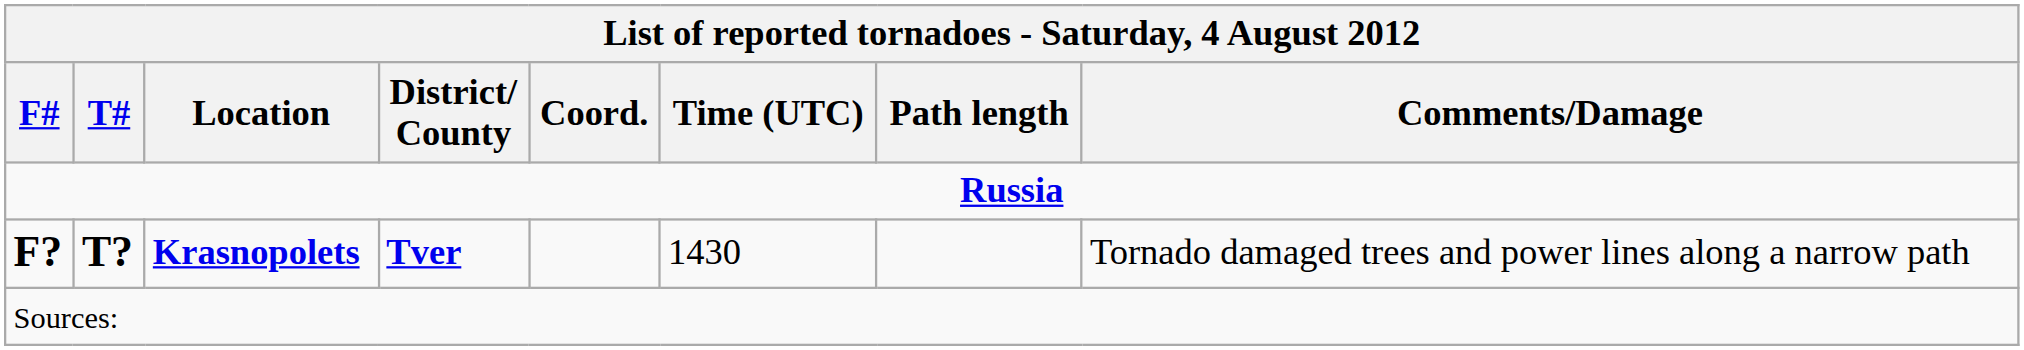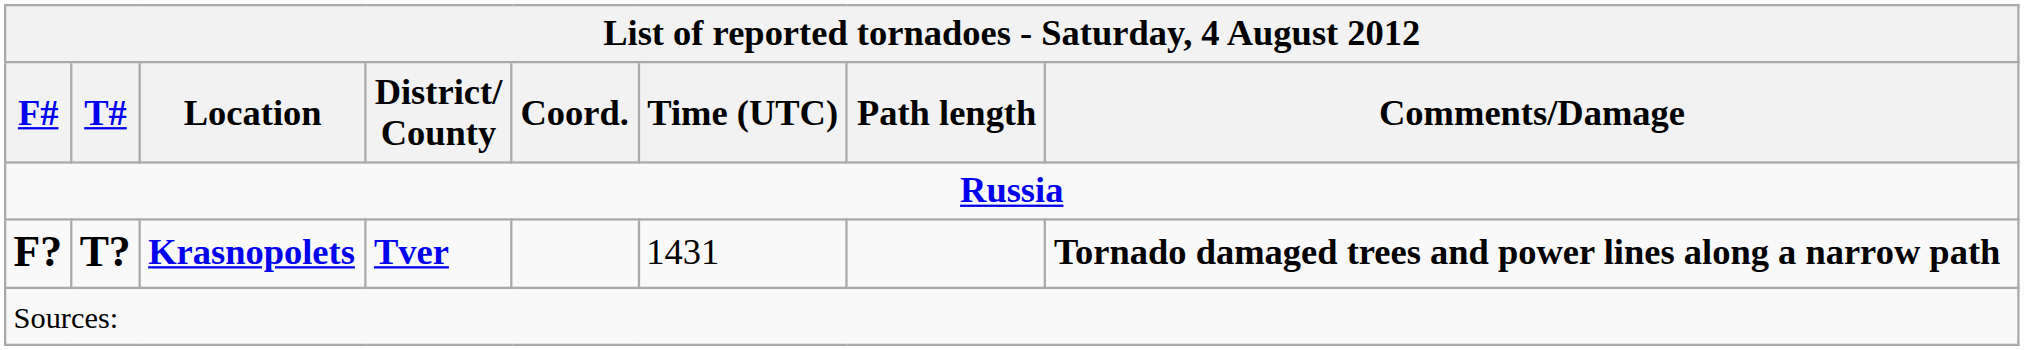(705, 252) 1430 -> (683, 252) 1431
(1530, 252) normal -> (1527, 252) bold
